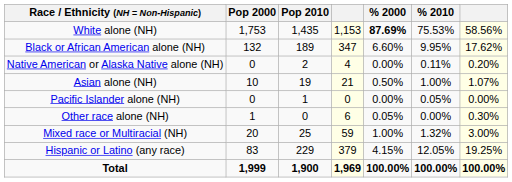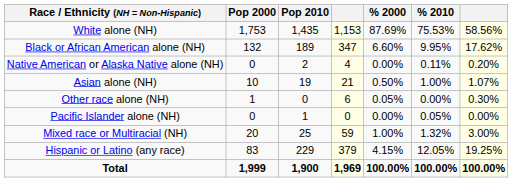(388, 30) bold -> (388, 30) normal
rows swapped: (115, 99) <-> (115, 116)
